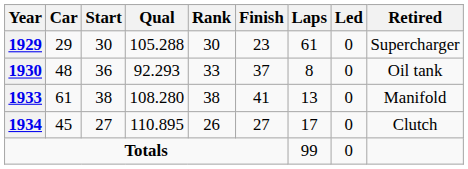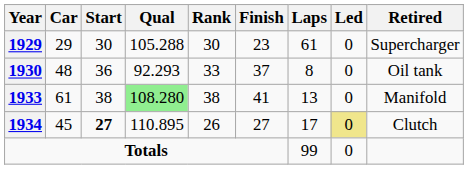(157, 97) no background -> (157, 97) lightgreen background
(104, 124) normal -> (104, 124) bold
(349, 124) no background -> (349, 124) khaki background
